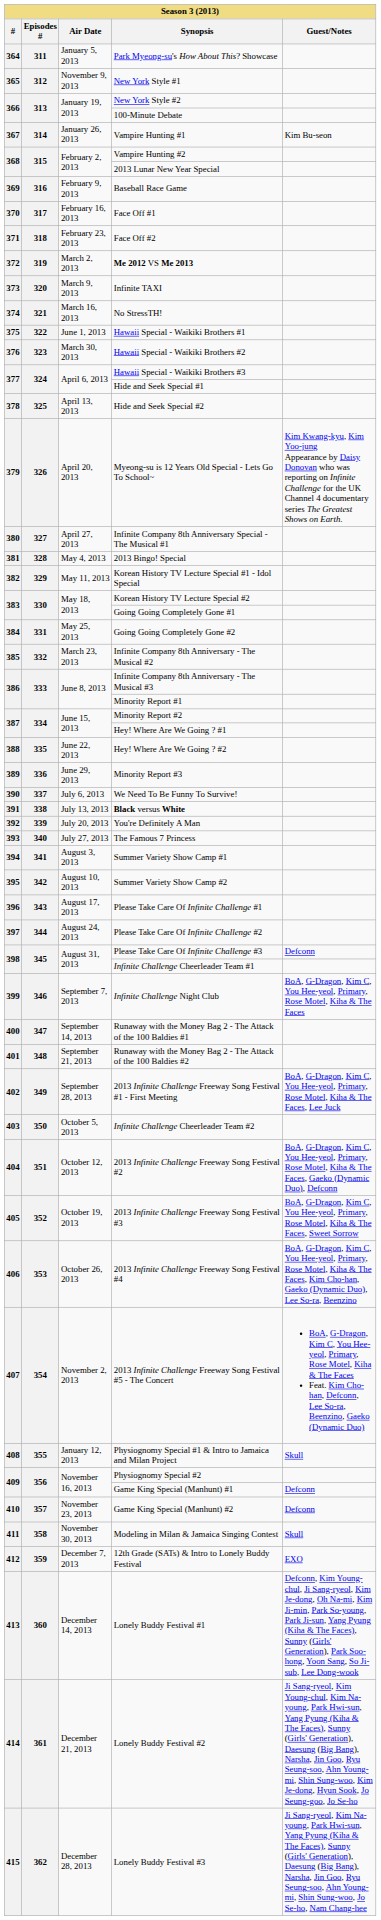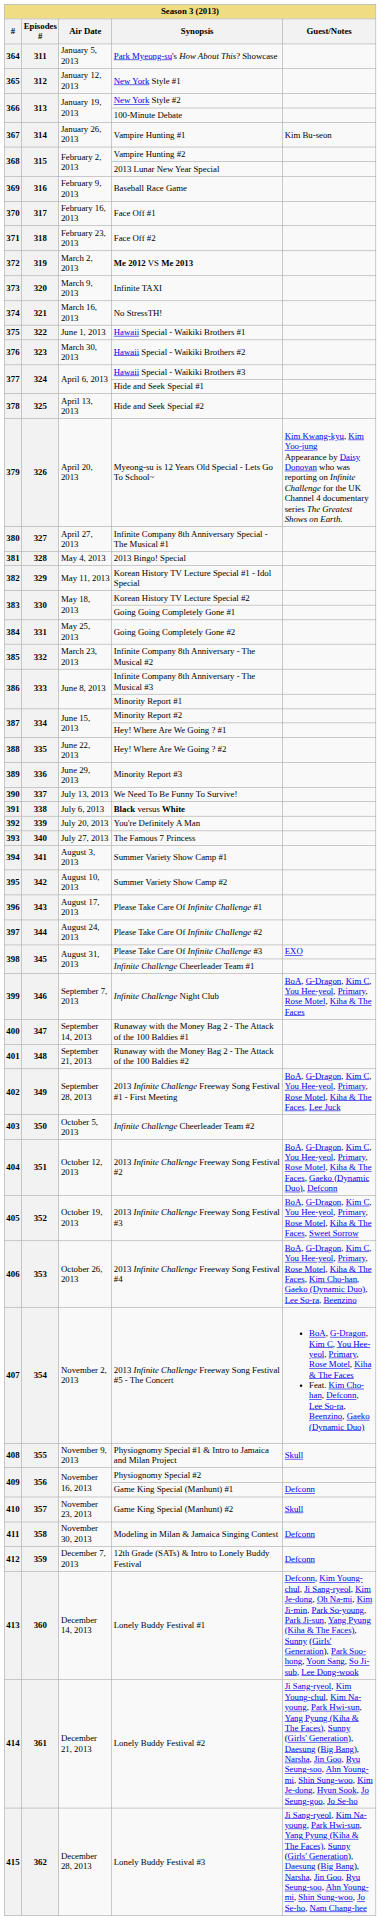(84, 81) November 9, 2013 -> (81, 81) January 12, 2013
(83, 795) July 6, 2013 -> (85, 795) July 13, 2013
(85, 809) July 13, 2013 -> (83, 809) July 6, 2013
(300, 952) Defconn -> (294, 952) EXO
(81, 1456) January 12, 2013 -> (84, 1456) November 9, 2013
(300, 1509) Defconn -> (294, 1509) Skull
(294, 1534) Skull -> (300, 1534) Defconn
(294, 1559) EXO -> (300, 1559) Defconn
